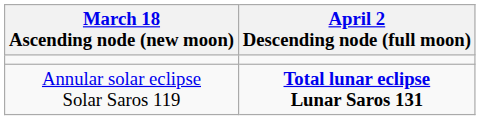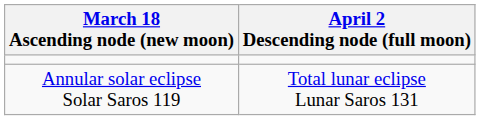(357, 89) bold -> (357, 89) normal
